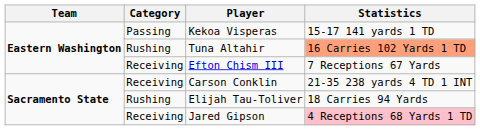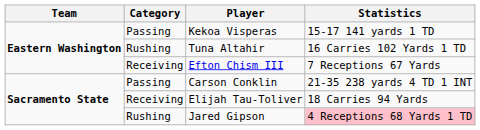(387, 48) lightsalmon background -> (387, 48) no background
(155, 82) Receiving -> (149, 82) Passing
(149, 99) Rushing -> (155, 99) Receiving
(155, 116) Receiving -> (149, 116) Rushing
